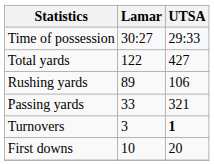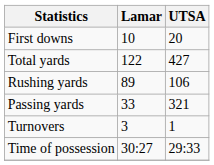rows swapped: (40, 148) <-> (61, 38)
(172, 126) bold -> (172, 126) normal
